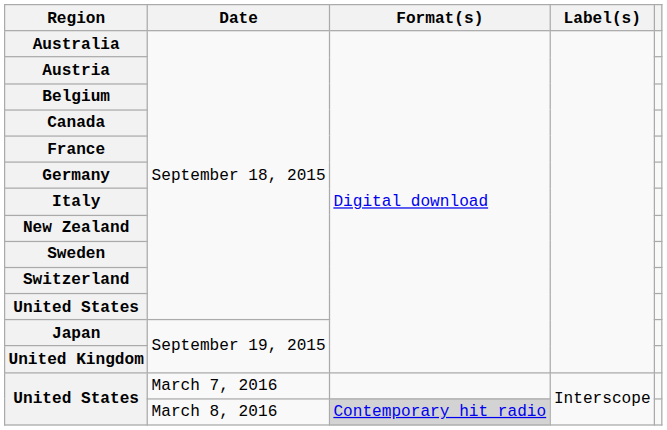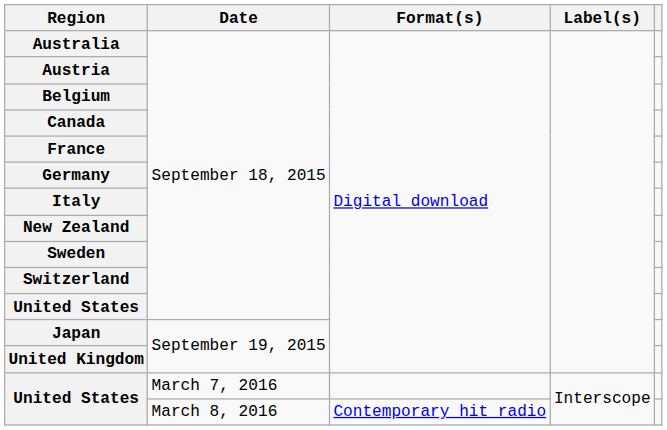(440, 412) lightgrey background -> (440, 412) no background
